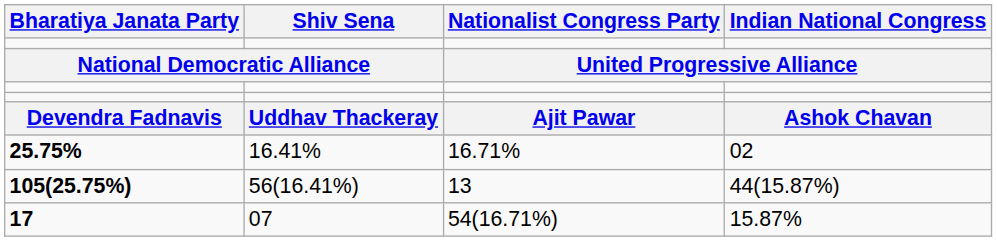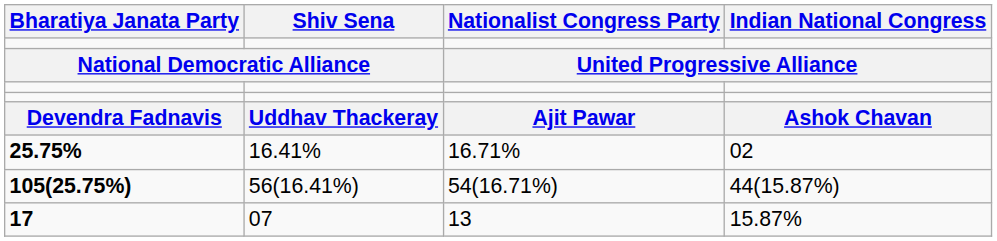(460, 185) 13 -> (503, 185) 54(16.71%)
(503, 219) 54(16.71%) -> (460, 219) 13
